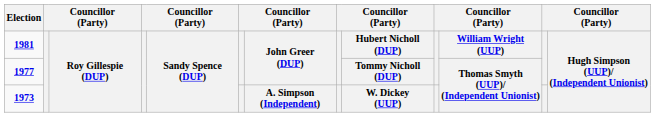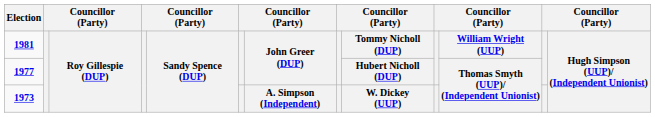(388, 44) Hubert Nicholl (DUP) -> (388, 44) Tommy Nicholl (DUP)
(388, 71) Tommy Nicholl (DUP) -> (388, 71) Hubert Nicholl (DUP)
